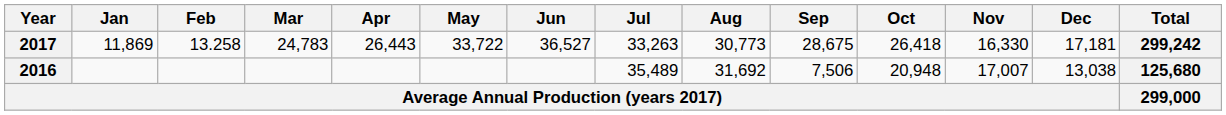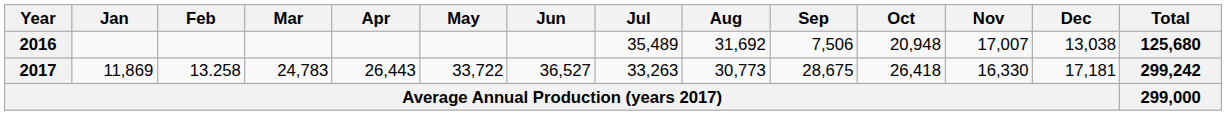rows swapped: (38, 71) <-> (38, 45)
